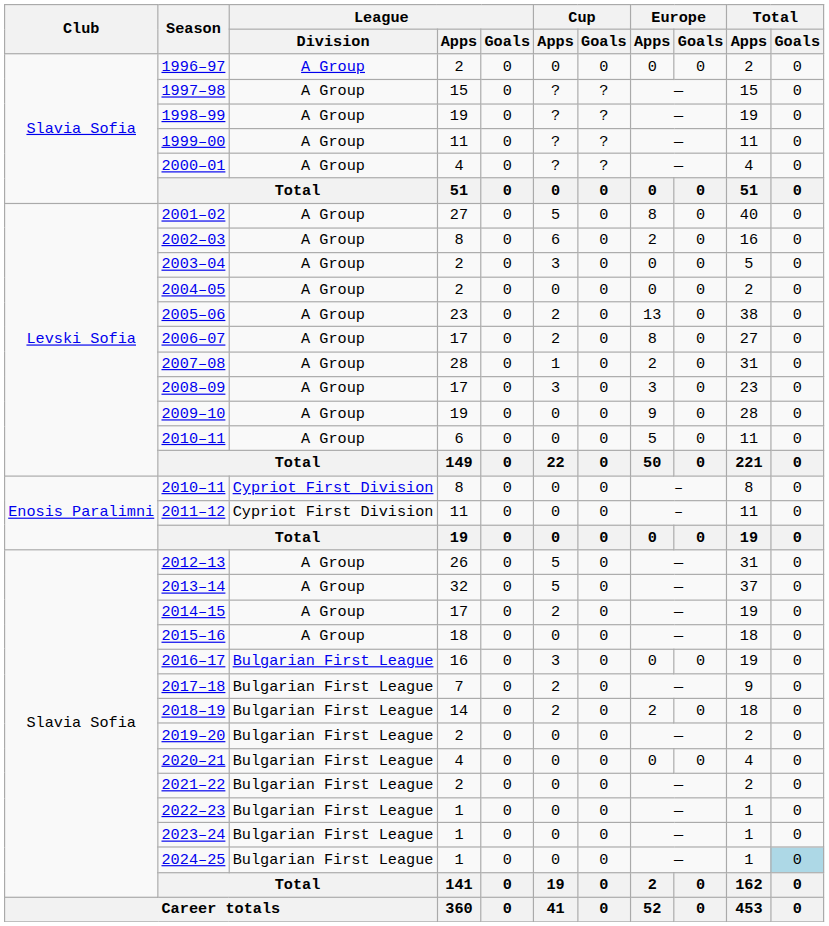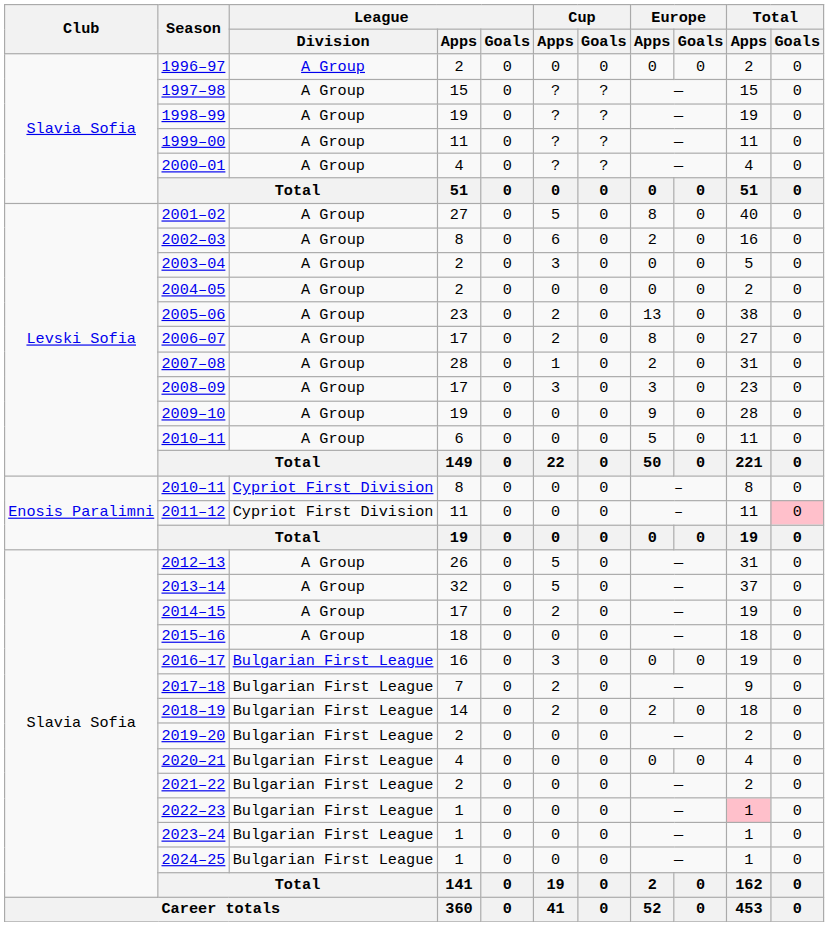(797, 513) no background -> (797, 513) pink background
(749, 810) no background -> (749, 810) pink background
(797, 860) lightblue background -> (797, 860) no background
